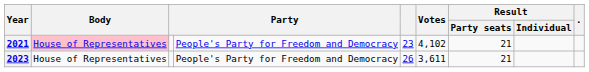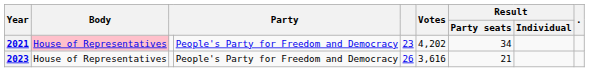(432, 43) 4,102 -> (432, 43) 4,202
(506, 43) 21 -> (506, 43) 34
(432, 58) 3,611 -> (432, 58) 3,616
